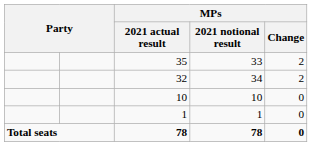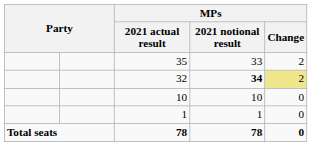(257, 79) normal -> (257, 79) bold
(301, 79) no background -> (301, 79) khaki background
